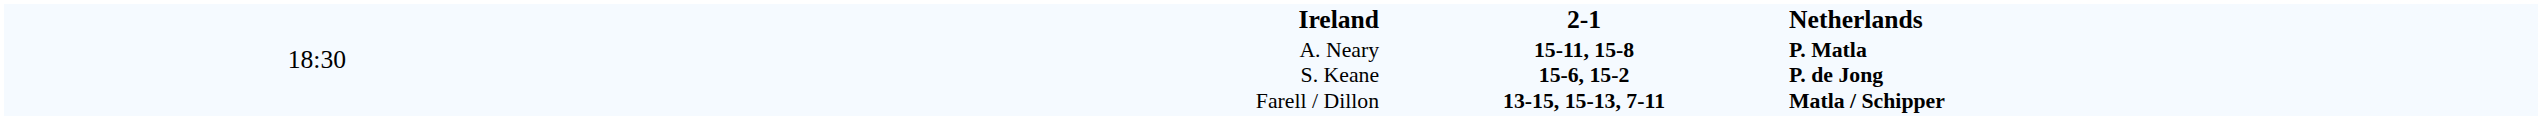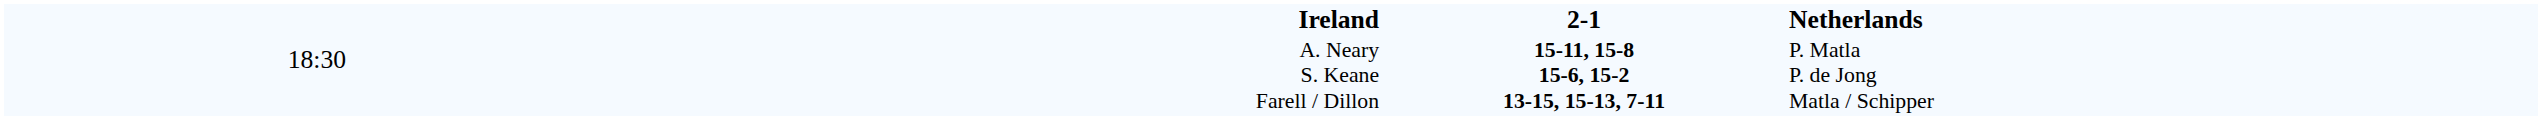(1867, 75) bold -> (1862, 75) normal
